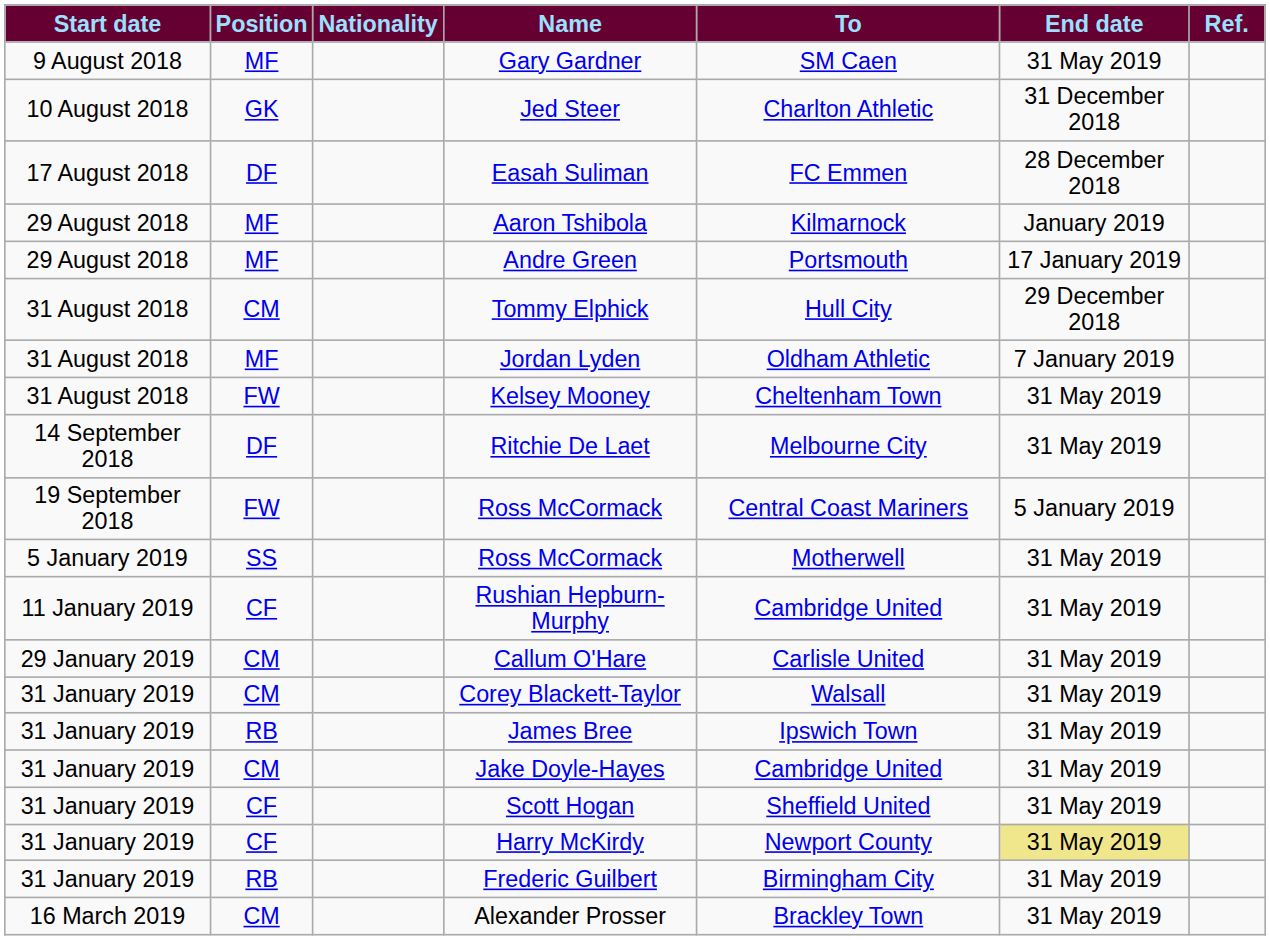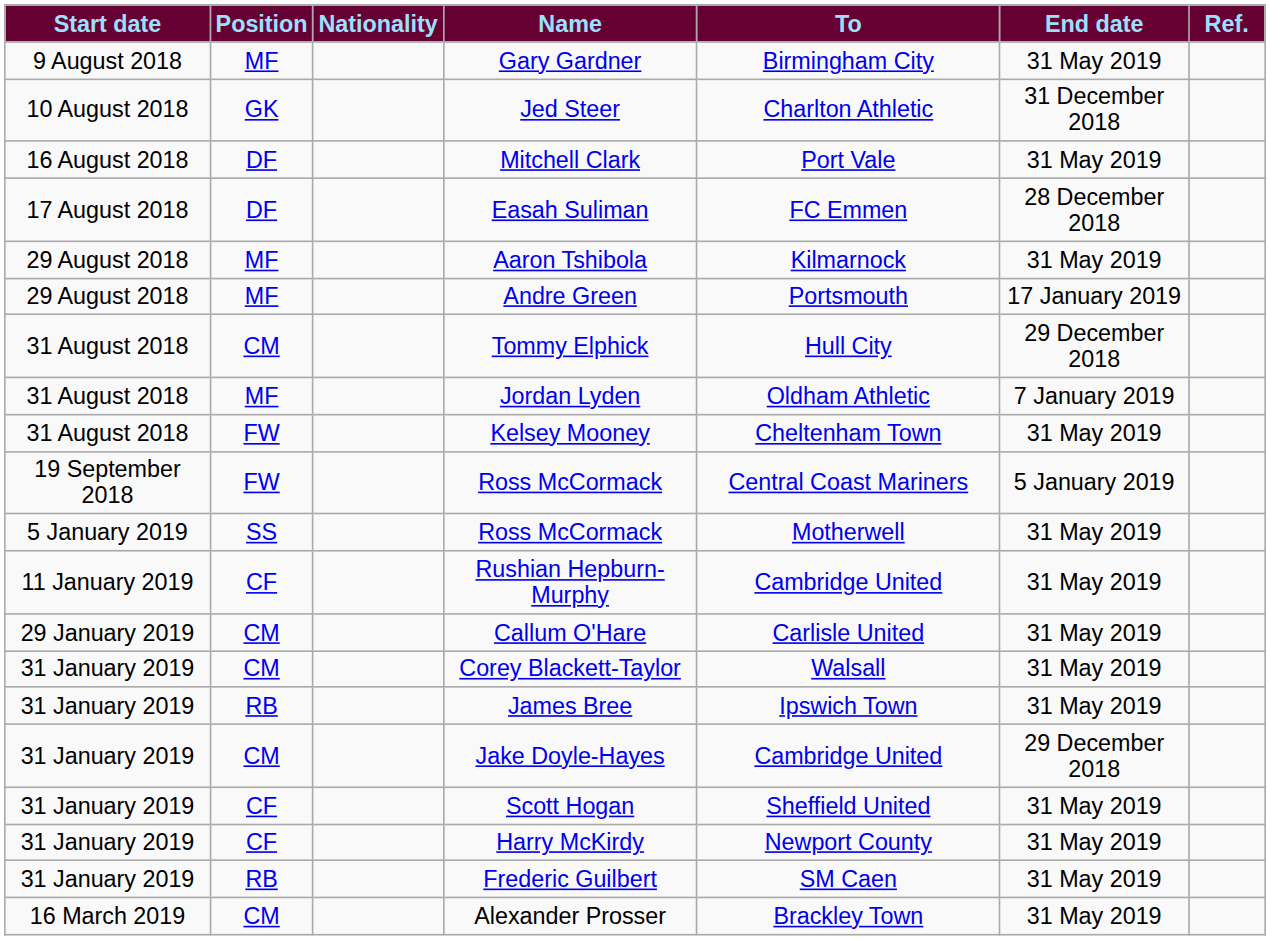(848, 60) SM Caen -> (848, 60) Birmingham City
+ row: (107, 160)
(1094, 223) January 2019 -> (1094, 260) 31 May 2019
- row: (107, 446)
(1094, 769) 31 May 2019 -> (1094, 756) 29 December 2018
(1094, 843) khaki background -> (1094, 843) no background
(848, 879) Birmingham City -> (848, 879) SM Caen
